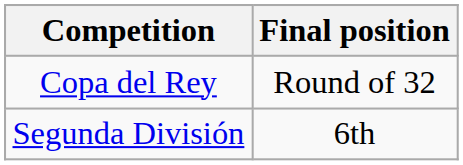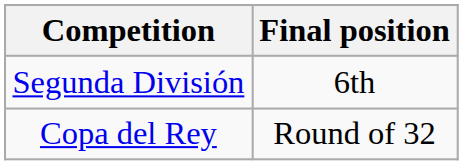rows swapped: (128, 133) <-> (128, 81)
